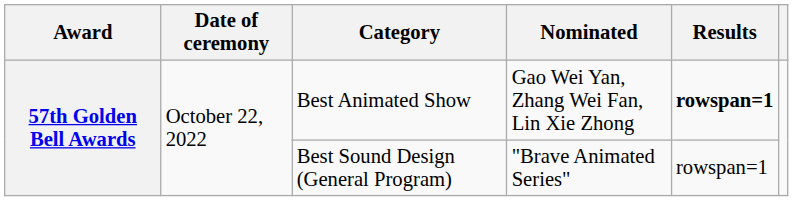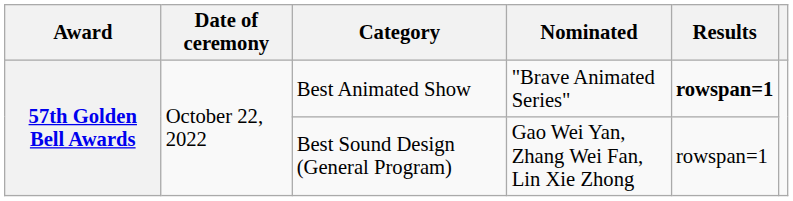(577, 100) Gao Wei Yan, Zhang Wei Fan, Lin Xie Zhong -> (583, 88) "Brave Animated Series"
(583, 167) "Brave Animated Series" -> (577, 155) Gao Wei Yan, Zhang Wei Fan, Lin Xie Zhong
